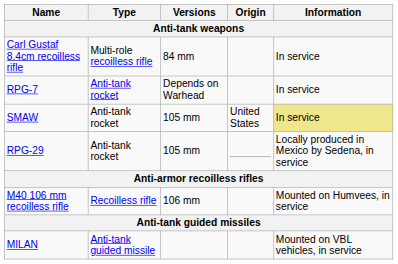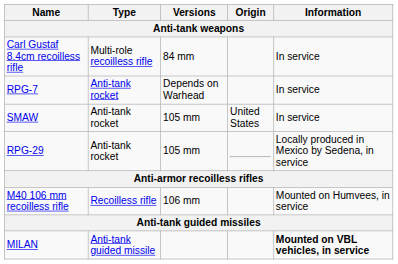(298, 117) khaki background -> (298, 117) no background
(319, 245) normal -> (323, 245) bold
